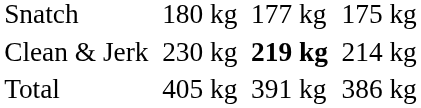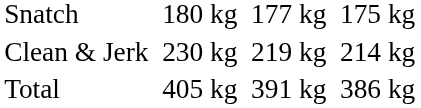(289, 51) bold -> (289, 51) normal
